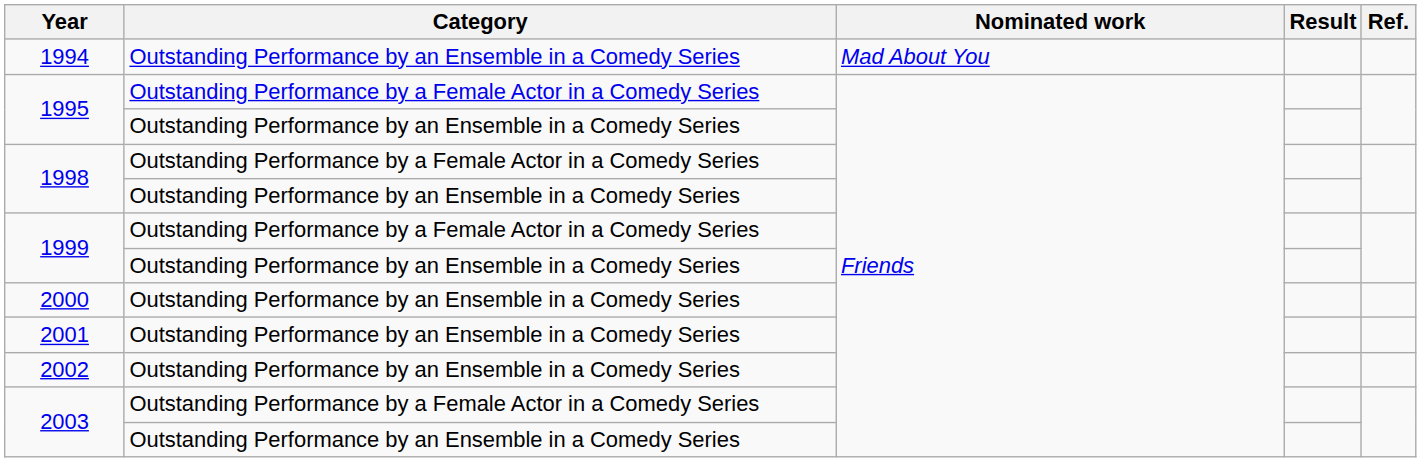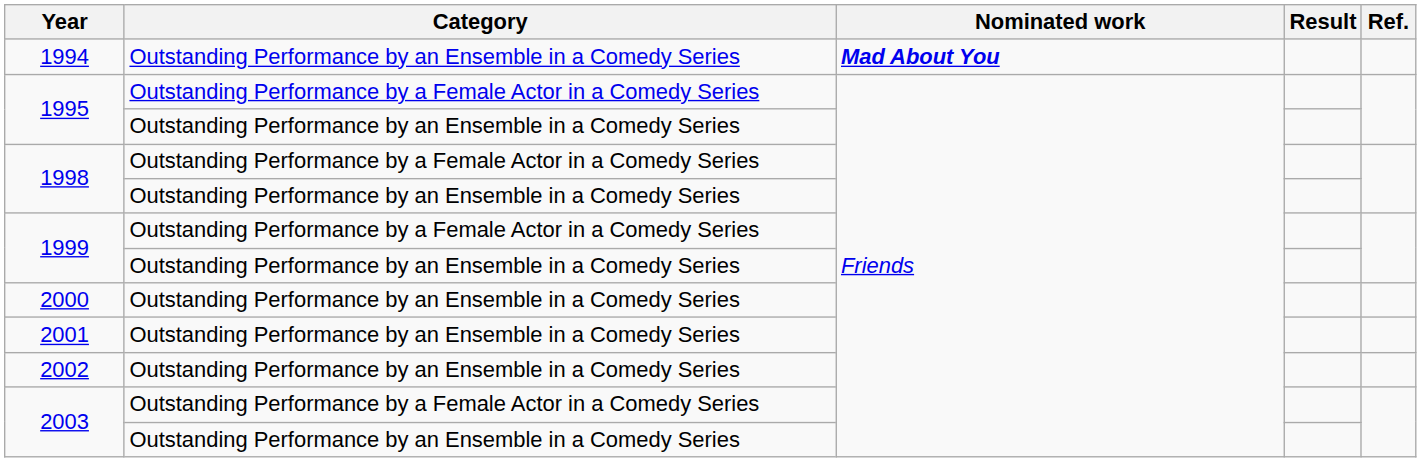(915, 56) normal -> (920, 56) bold
